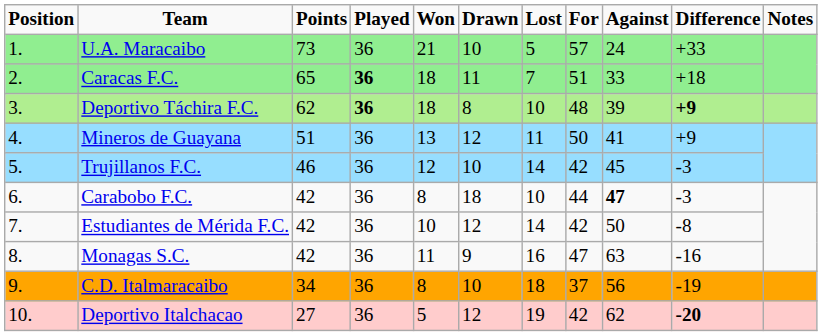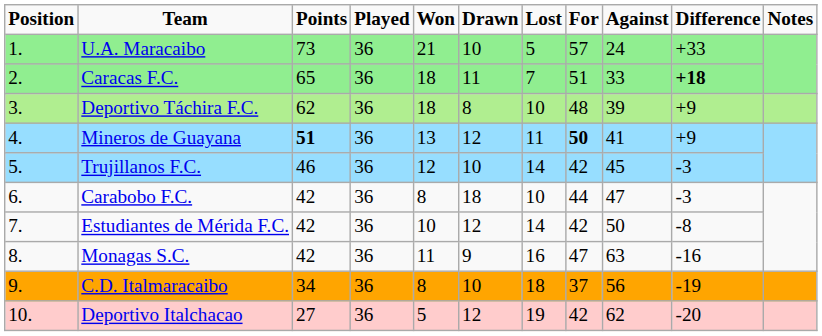(364, 78) bold -> (364, 78) normal
(691, 78) normal -> (691, 78) bold
(364, 108) bold -> (364, 108) normal
(686, 108) bold -> (686, 108) normal
(306, 137) normal -> (306, 137) bold
(578, 137) normal -> (578, 137) bold
(615, 196) bold -> (615, 196) normal
(688, 315) bold -> (688, 315) normal
